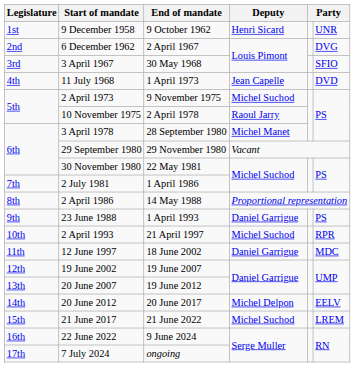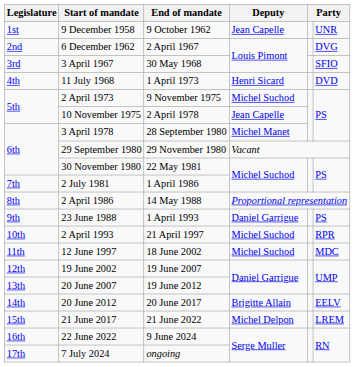(258, 30) Henri Sicard -> (258, 30) Jean Capelle
(258, 81) Jean Capelle -> (258, 81) Henri Sicard
(255, 115) Raoul Jarry -> (258, 115) Jean Capelle
(265, 251) Daniel Garrigue -> (263, 251) Michel Suchod
(263, 302) Michel Delpon -> (261, 302) Brigitte Allain
(263, 319) Michel Suchod -> (263, 319) Michel Delpon
